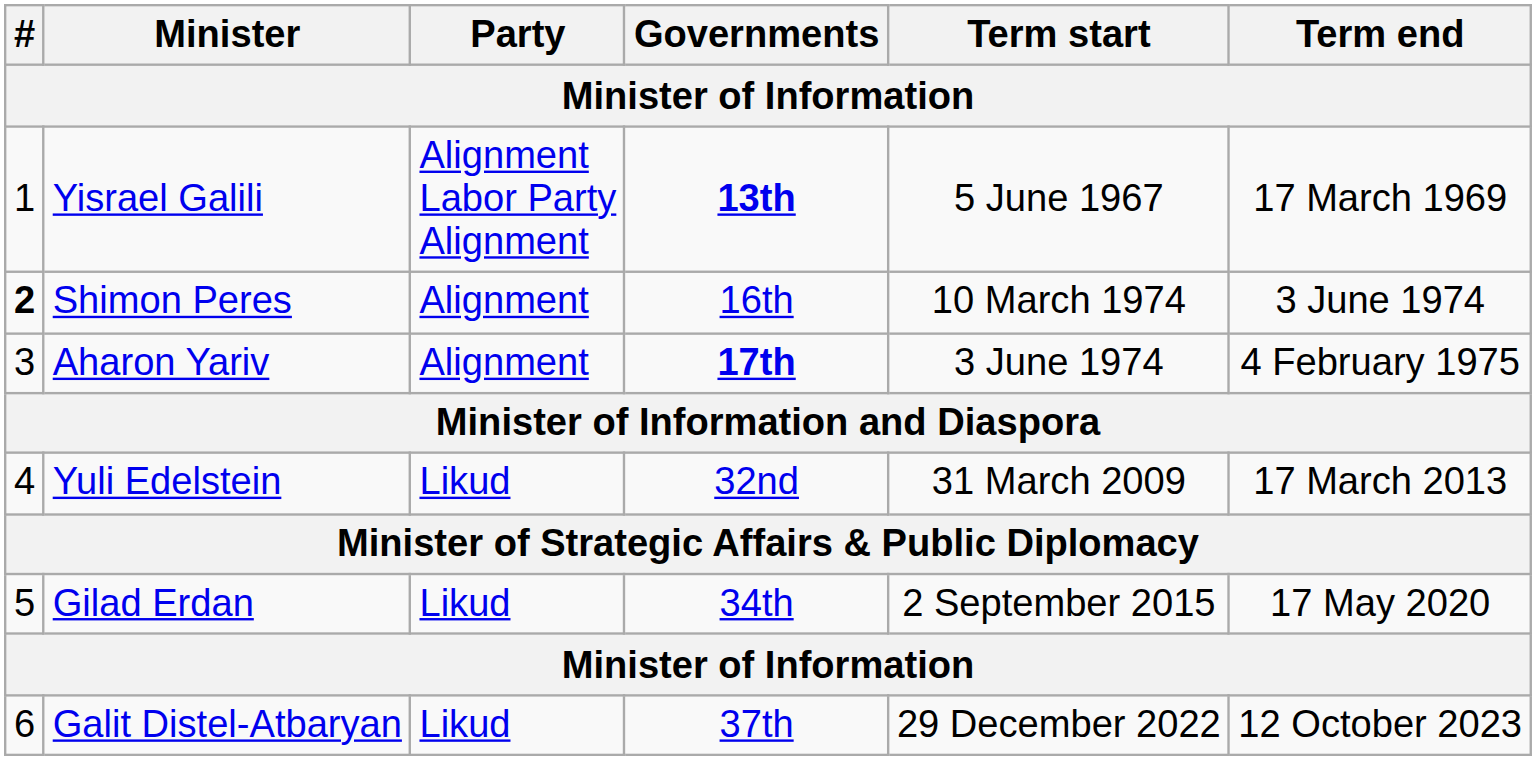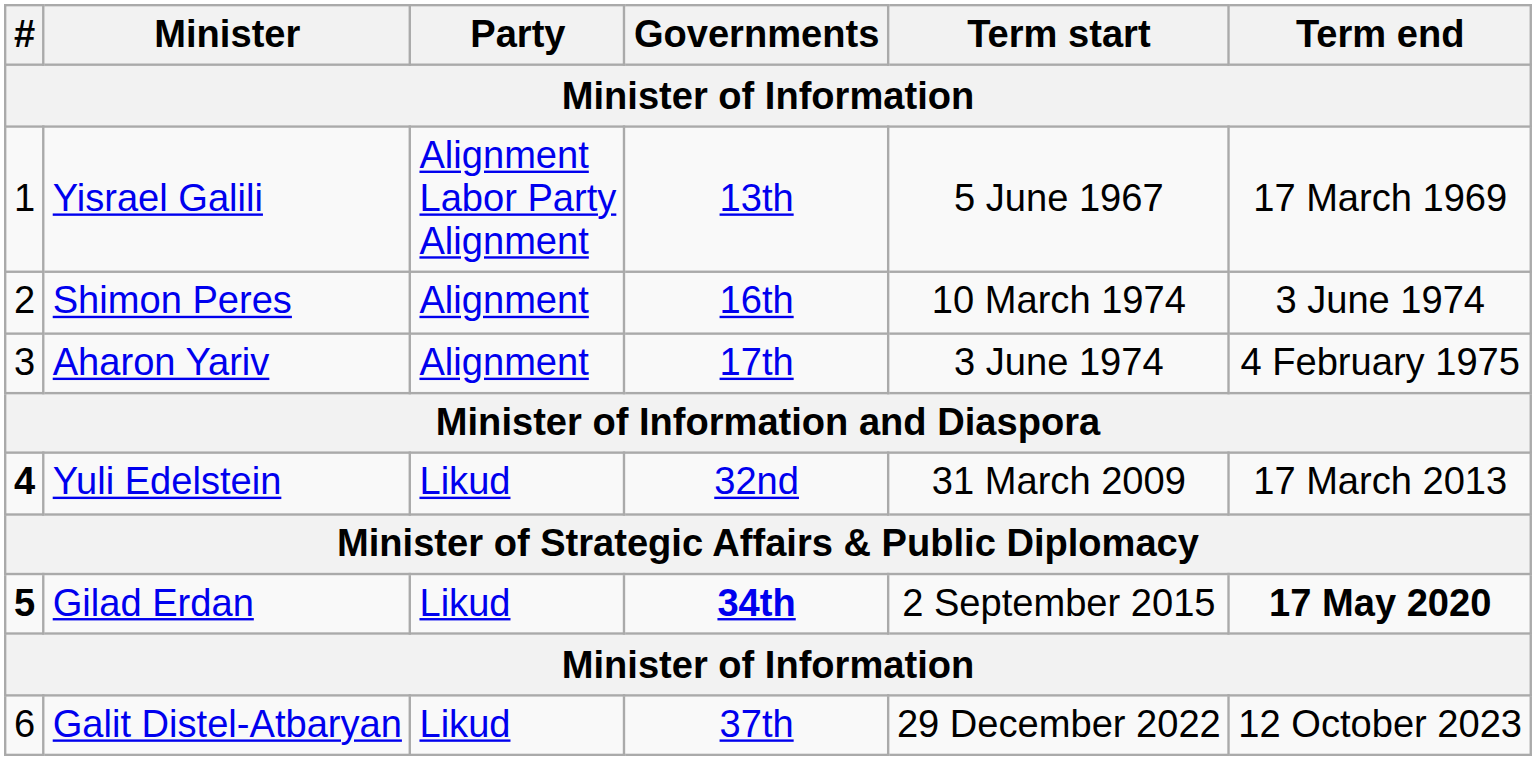(757, 198) bold -> (757, 198) normal
(25, 301) bold -> (25, 301) normal
(757, 361) bold -> (757, 361) normal
(25, 482) normal -> (25, 482) bold
(25, 603) normal -> (25, 603) bold
(757, 603) normal -> (757, 603) bold
(1380, 603) normal -> (1380, 603) bold
